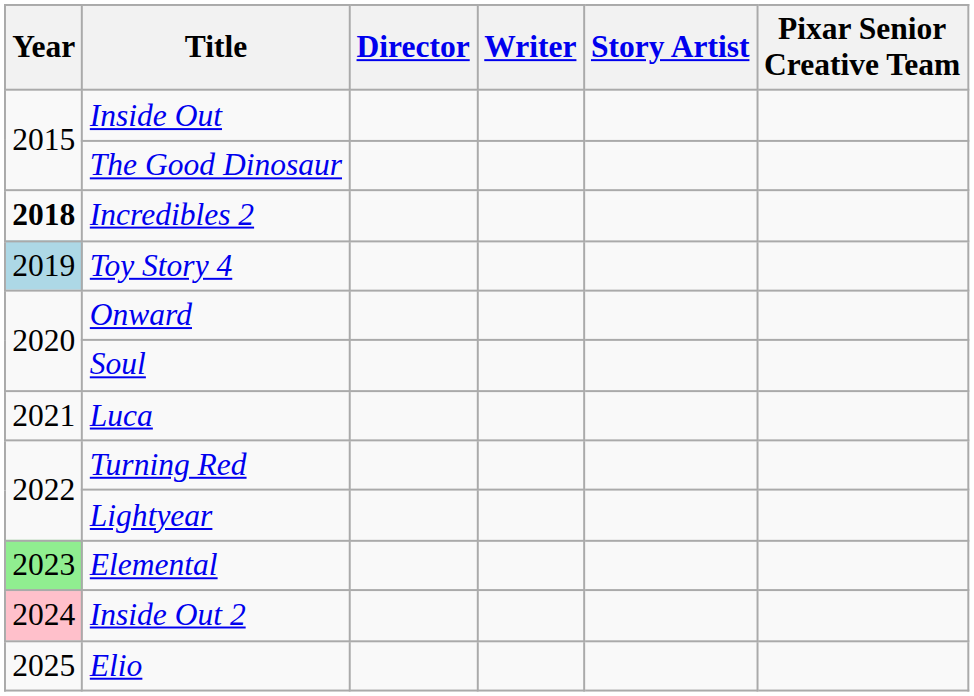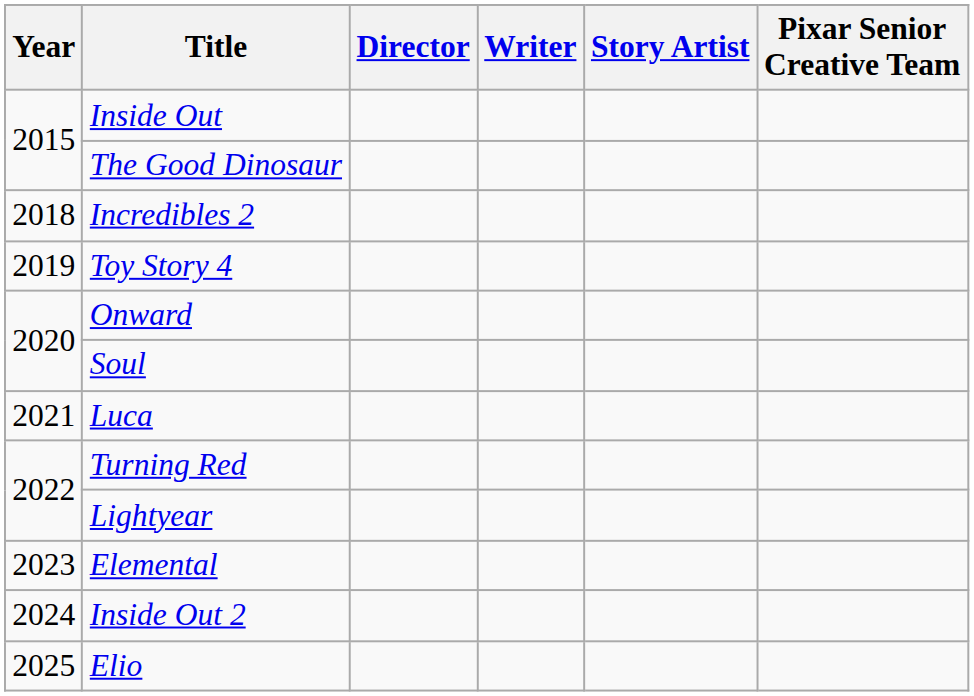(44, 214) bold -> (44, 214) normal
(44, 264) lightblue background -> (44, 264) no background
(44, 564) lightgreen background -> (44, 564) no background
(44, 614) pink background -> (44, 614) no background
